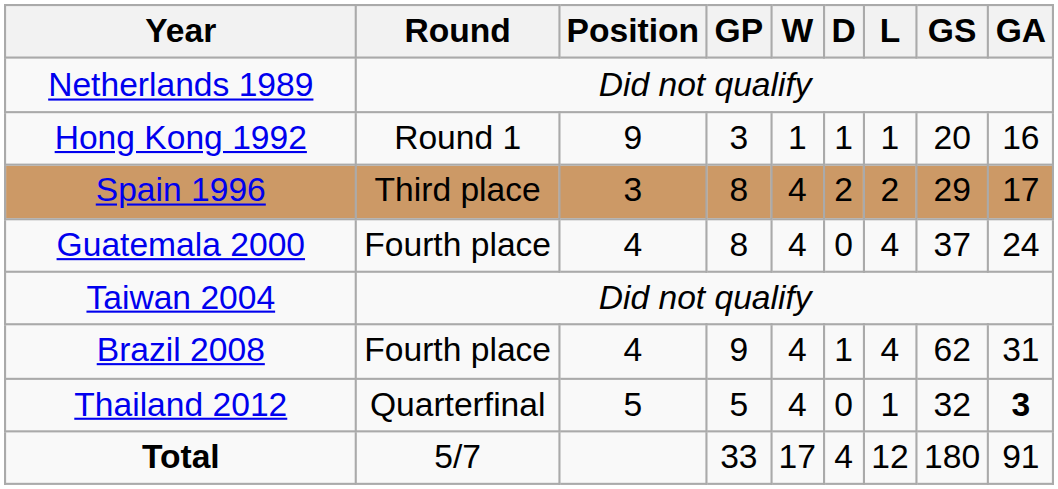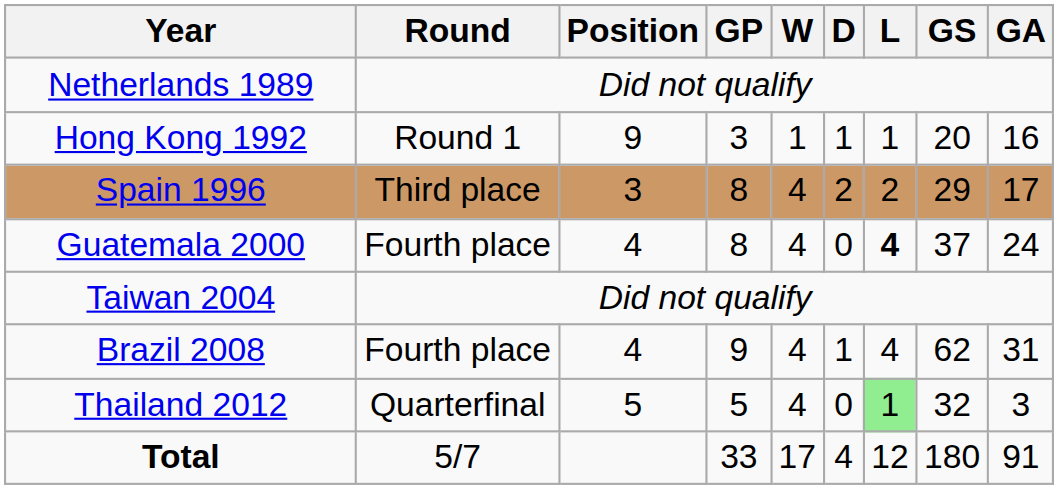(890, 244) normal -> (890, 244) bold
(890, 404) no background -> (890, 404) lightgreen background
(1021, 404) bold -> (1021, 404) normal
